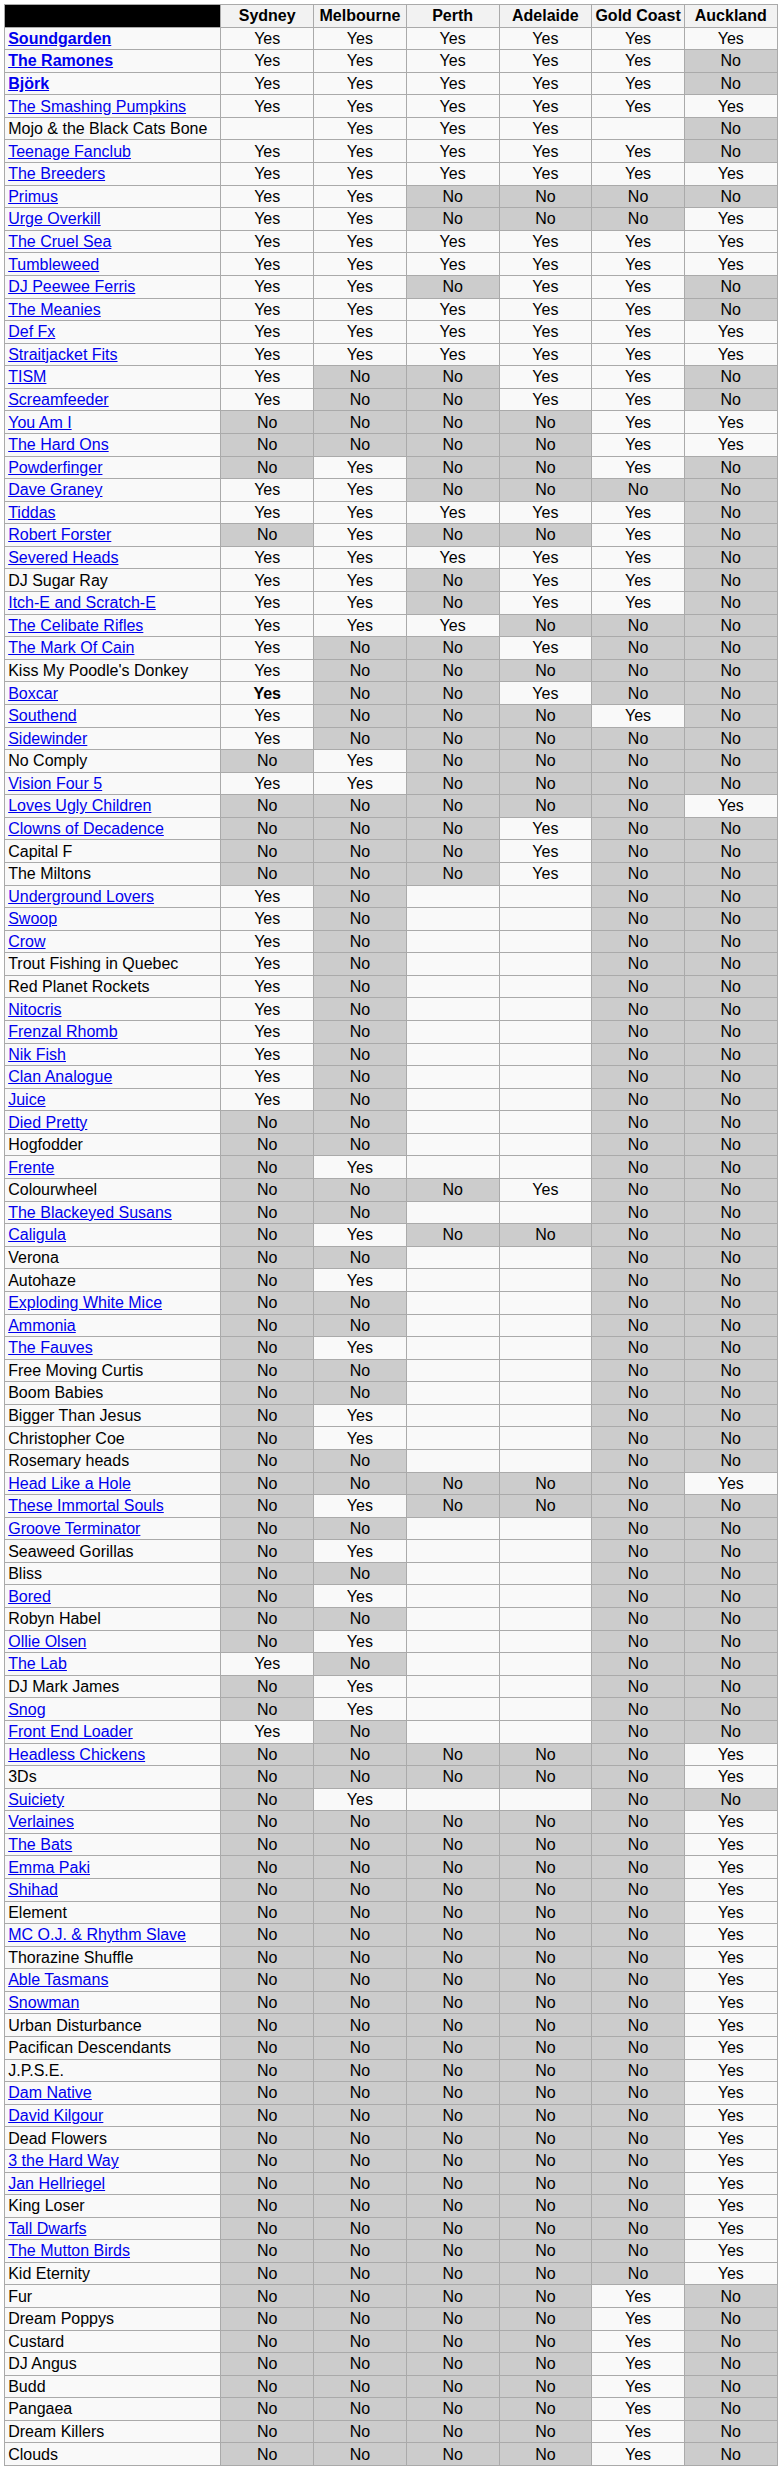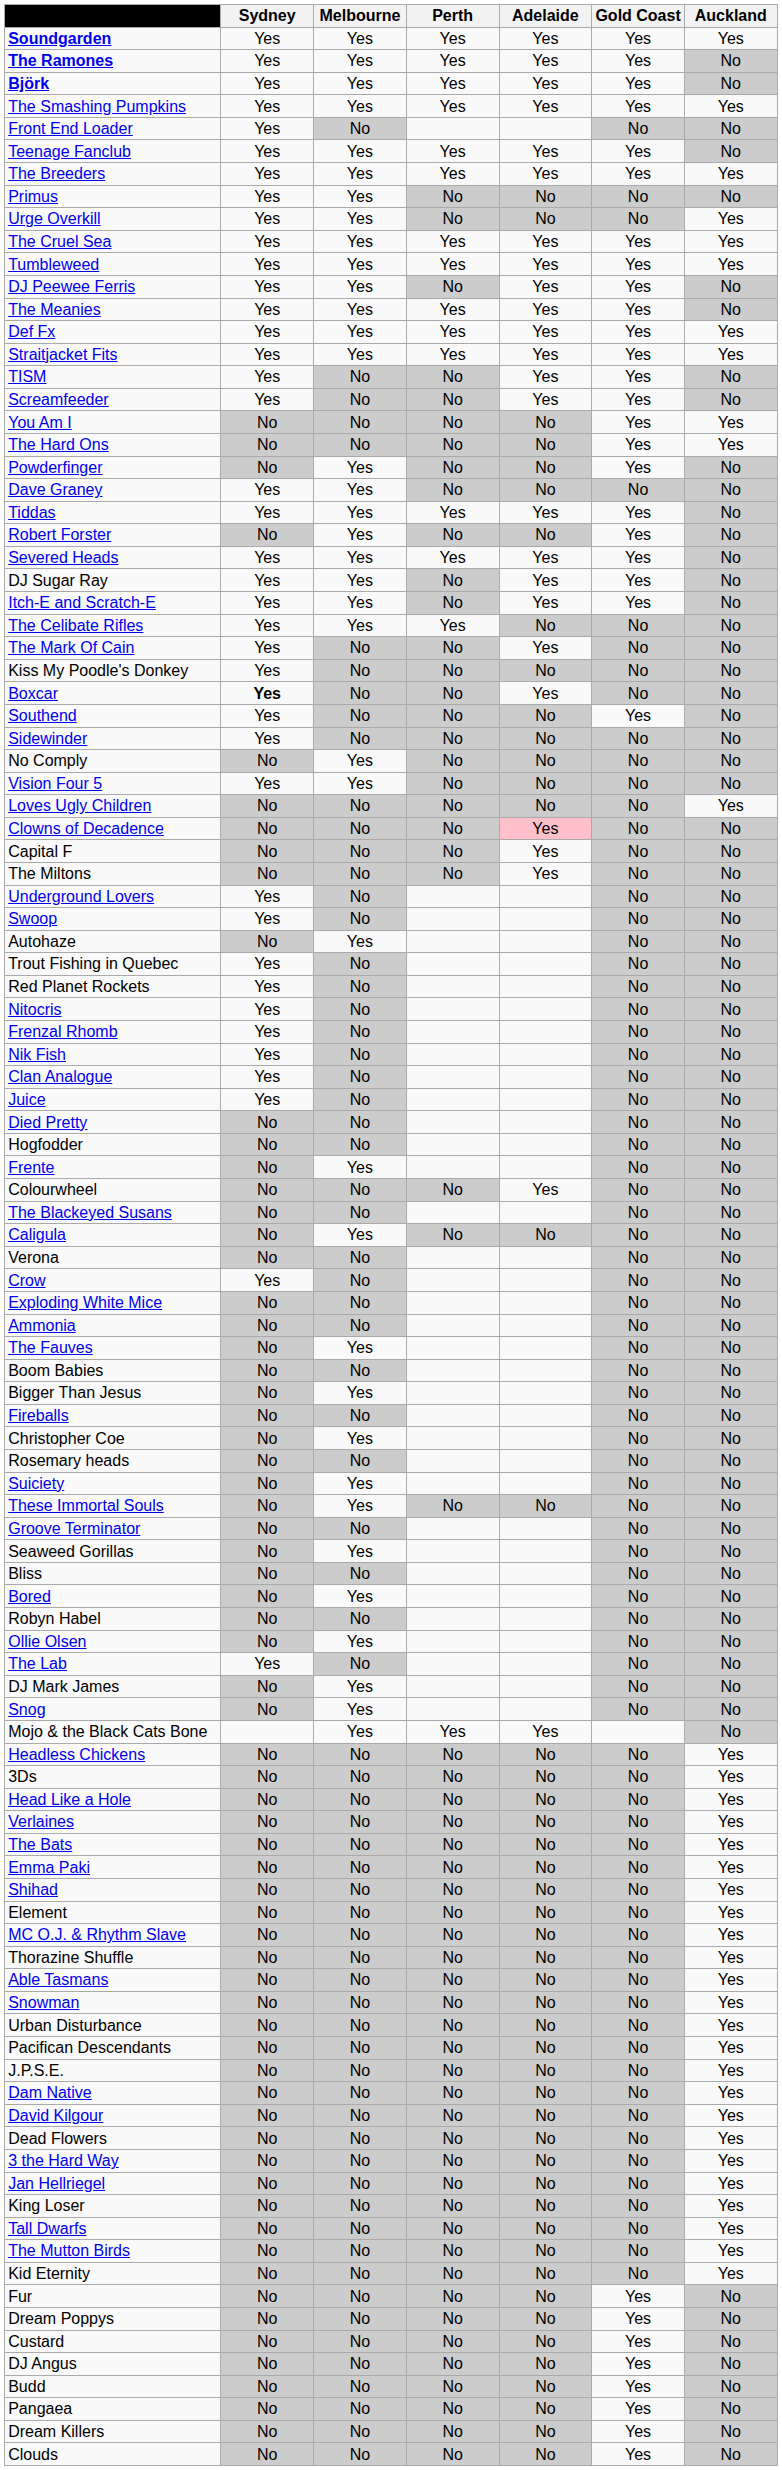rows swapped: (108, 129) <-> (70, 1732)
(545, 828) no background -> (545, 828) pink background
rows swapped: (27, 941) <-> (42, 1280)
- row: (76, 1370)
+ row: (38, 1416)
rows swapped: (36, 1799) <-> (70, 1483)
